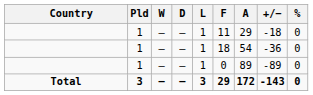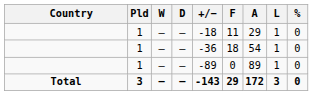columns swapped: (203, 14) <-> (272, 14)
